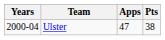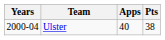(124, 27) 47 -> (124, 27) 40
